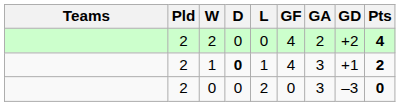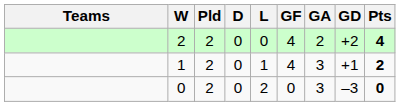columns swapped: (184, 16) <-> (212, 16)
(238, 64) bold -> (238, 64) normal
